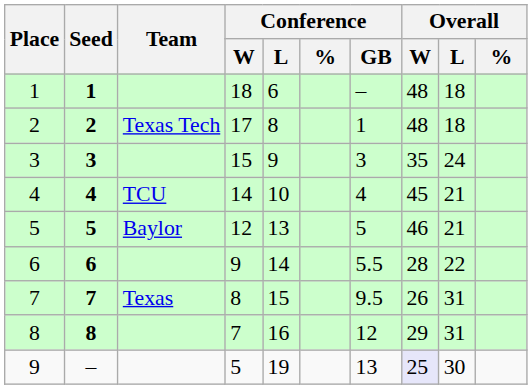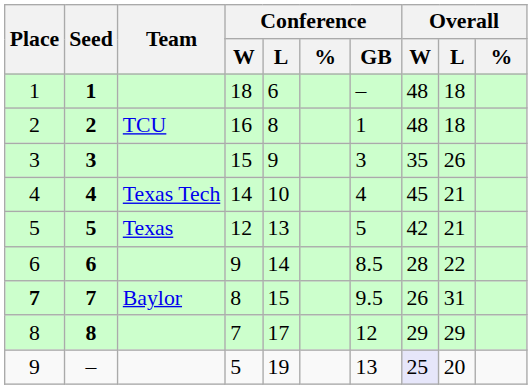(172, 125) Texas Tech -> (145, 125) TCU
(241, 125) 17 -> (241, 125) 16
(455, 159) 24 -> (455, 159) 26
(145, 194) TCU -> (172, 194) Texas Tech
(152, 228) Baylor -> (148, 228) Texas
(417, 228) 46 -> (417, 228) 42
(369, 263) 5.5 -> (369, 263) 8.5
(34, 297) normal -> (34, 297) bold
(148, 297) Texas -> (152, 297) Baylor
(278, 332) 16 -> (278, 332) 17
(455, 332) 31 -> (455, 332) 29
(455, 366) 30 -> (455, 366) 20
